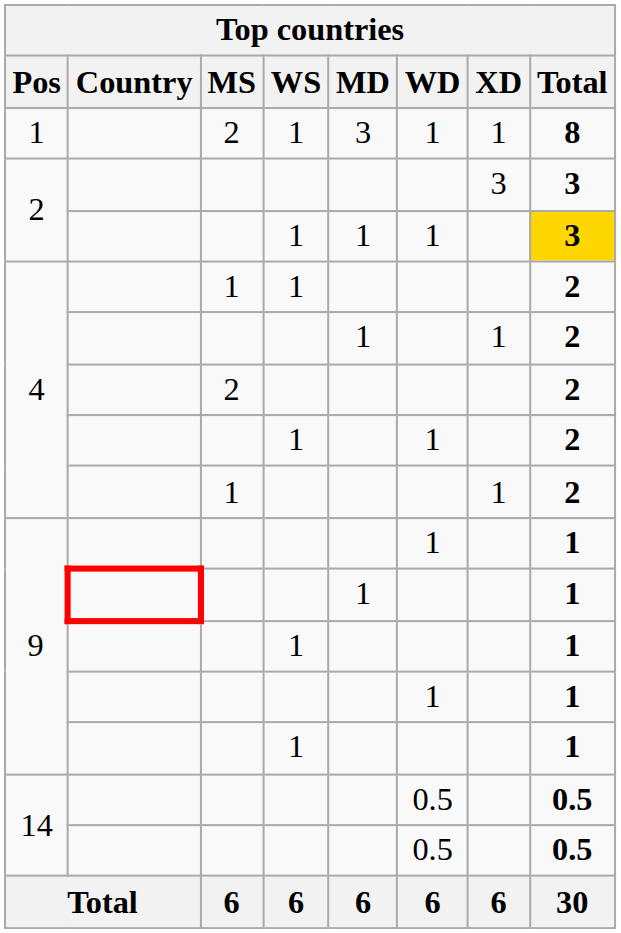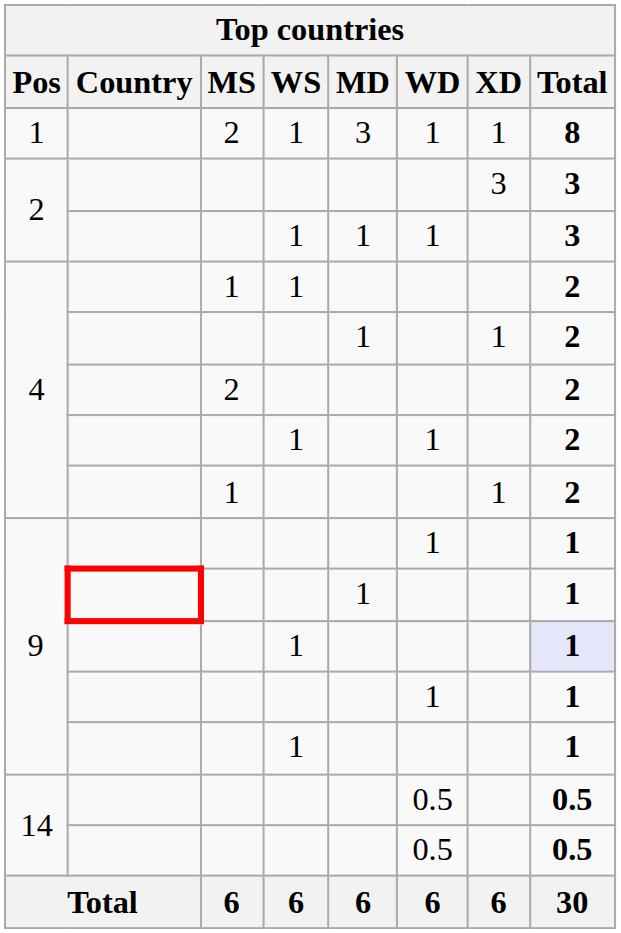(572, 235) gold background -> (572, 235) no background
(572, 645) no background -> (572, 645) lavender background
